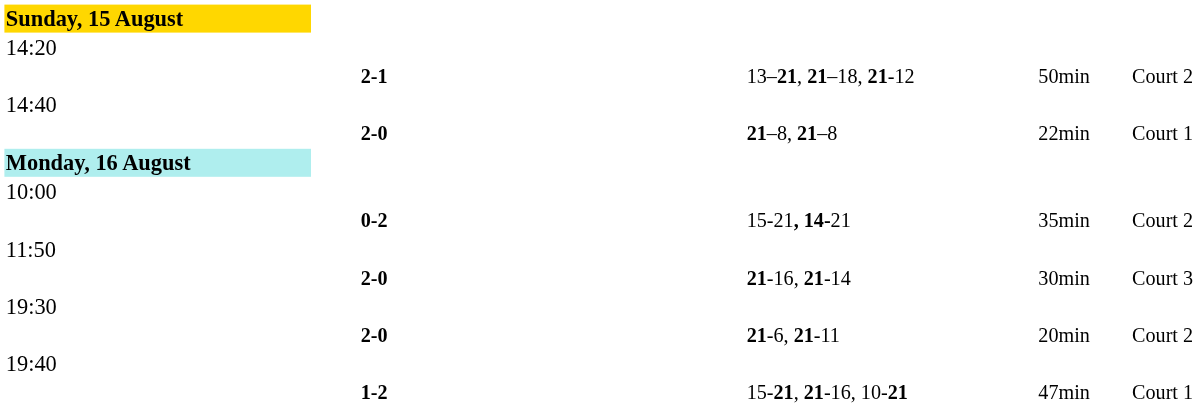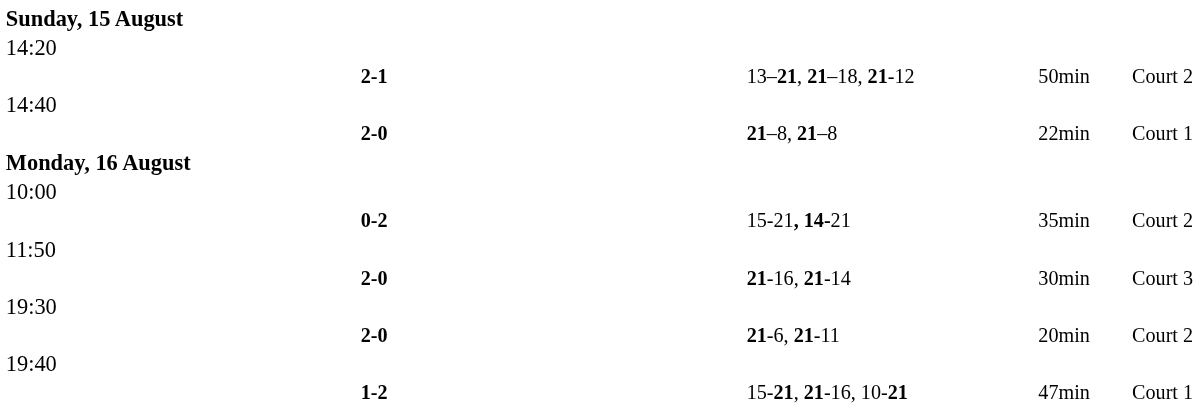(95, 18) gold background -> (95, 18) no background
(98, 162) paleturquoise background -> (98, 162) no background
